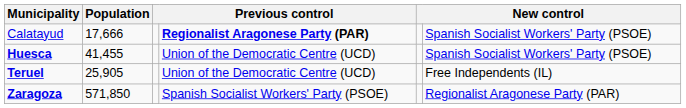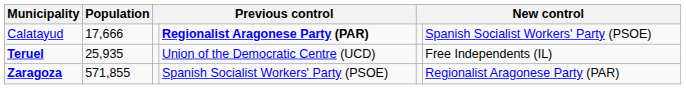- row: (29, 53)
(104, 73) 25,905 -> (104, 53) 25,935
(108, 93) 571,850 -> (108, 73) 571,855
